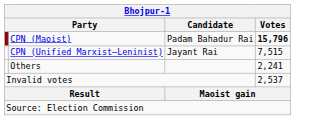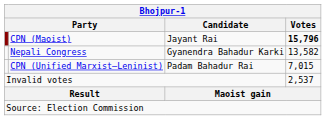(210, 39) Padam Bahadur Rai -> (192, 39) Jayant Rai
+ row: (49, 53)
(192, 53) Jayant Rai -> (210, 66) Padam Bahadur Rai
(270, 53) 7,515 -> (301, 66) 7,015
- row: (26, 66)
